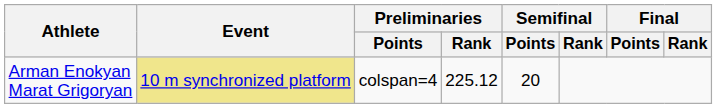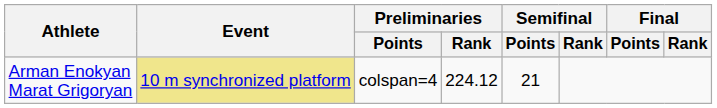(472, 81) 225.12 -> (472, 81) 224.12
(530, 81) 20 -> (530, 81) 21
